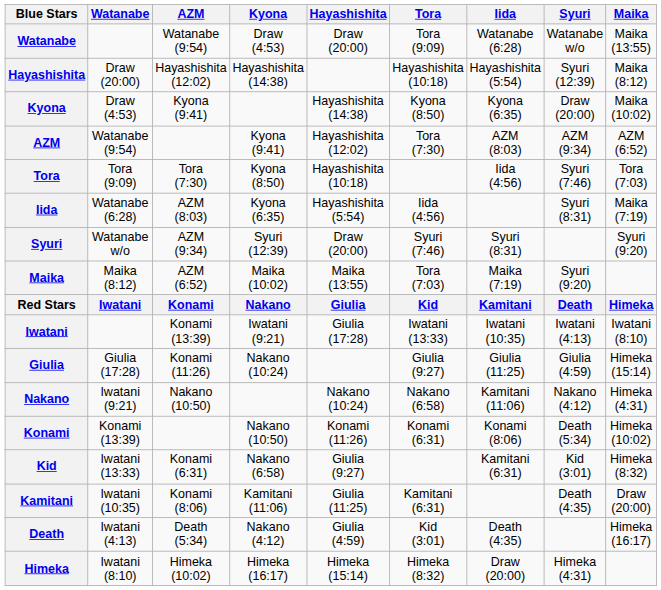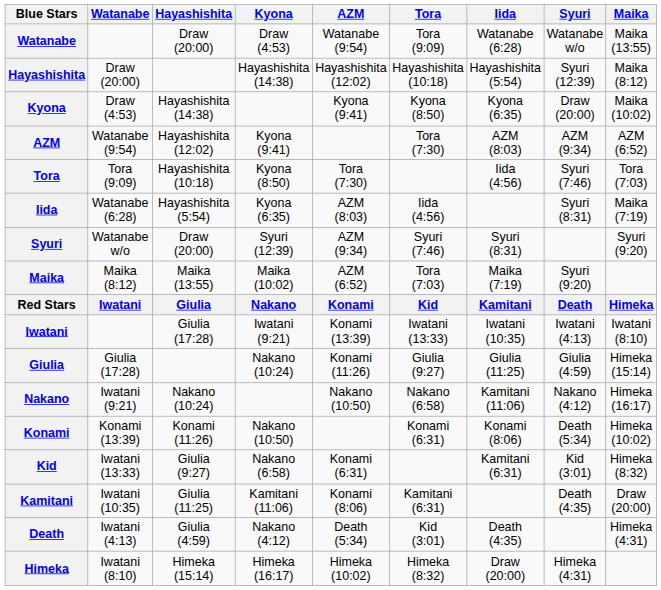columns swapped: (348, 14) <-> (191, 14)
(631, 399) Himeka (4:31) -> (631, 399) Himeka (16:17)
(631, 534) Himeka (16:17) -> (631, 534) Himeka (4:31)
